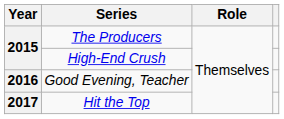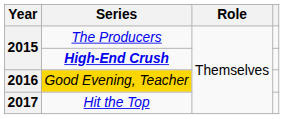(117, 59) normal -> (117, 59) bold
(117, 80) no background -> (117, 80) gold background
